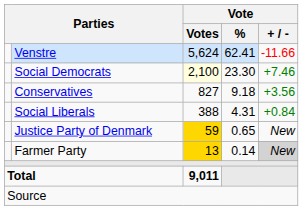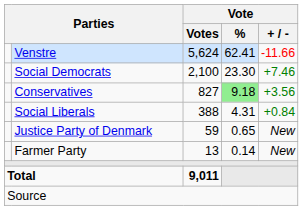(203, 72) lightyellow background -> (203, 72) no background
(243, 92) no background -> (243, 92) lightgreen background
(212, 131) gold background -> (212, 131) no background
(212, 151) gold background -> (212, 151) no background
(283, 151) lightgrey background -> (283, 151) no background
